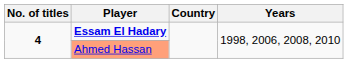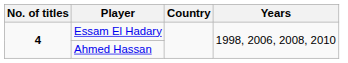(120, 31) bold -> (118, 31) normal
(113, 49) lightsalmon background -> (113, 49) no background
